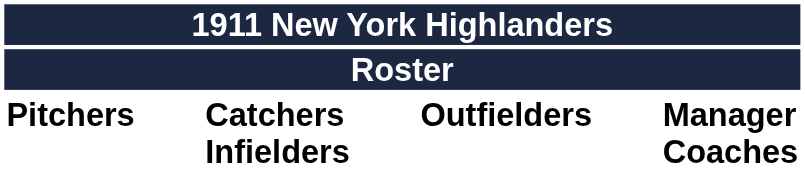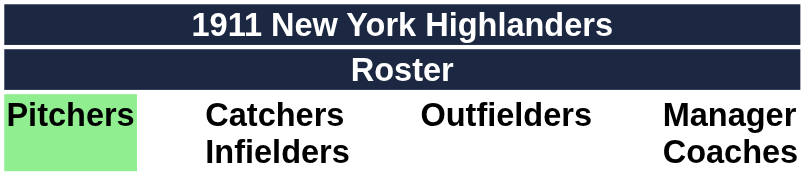(71, 114) no background -> (71, 114) lightgreen background
